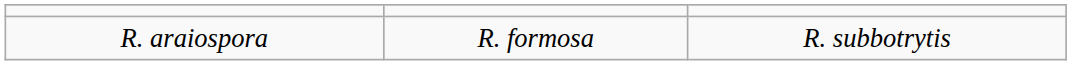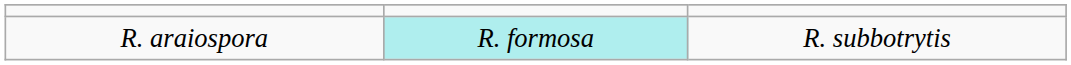(536, 37) no background -> (536, 37) paleturquoise background
